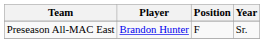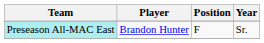(61, 30) no background -> (61, 30) paleturquoise background
